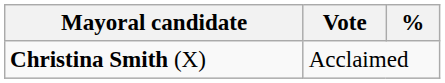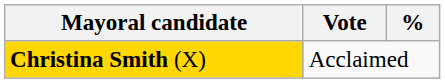(108, 59) no background -> (108, 59) gold background
